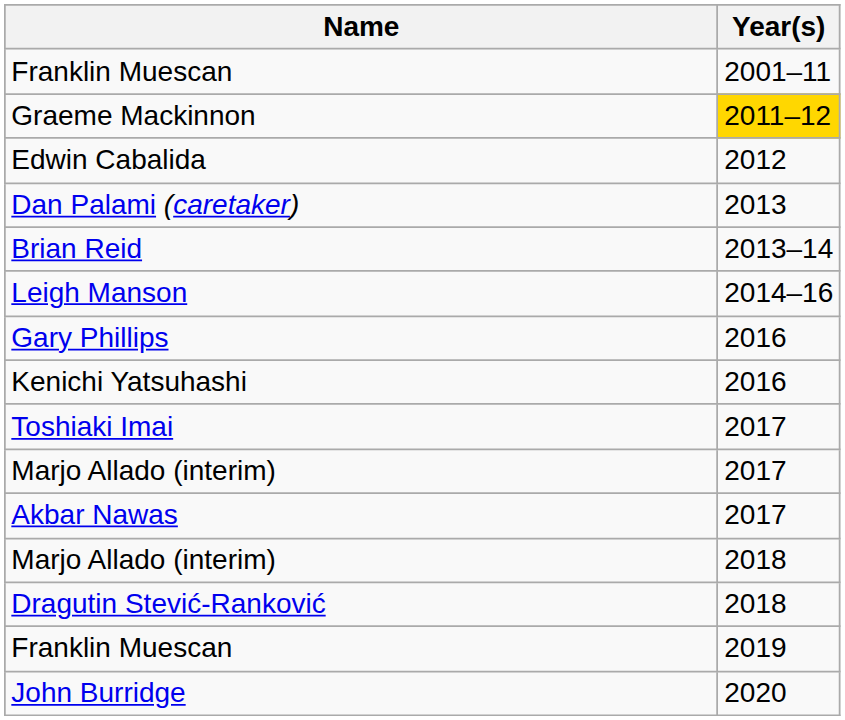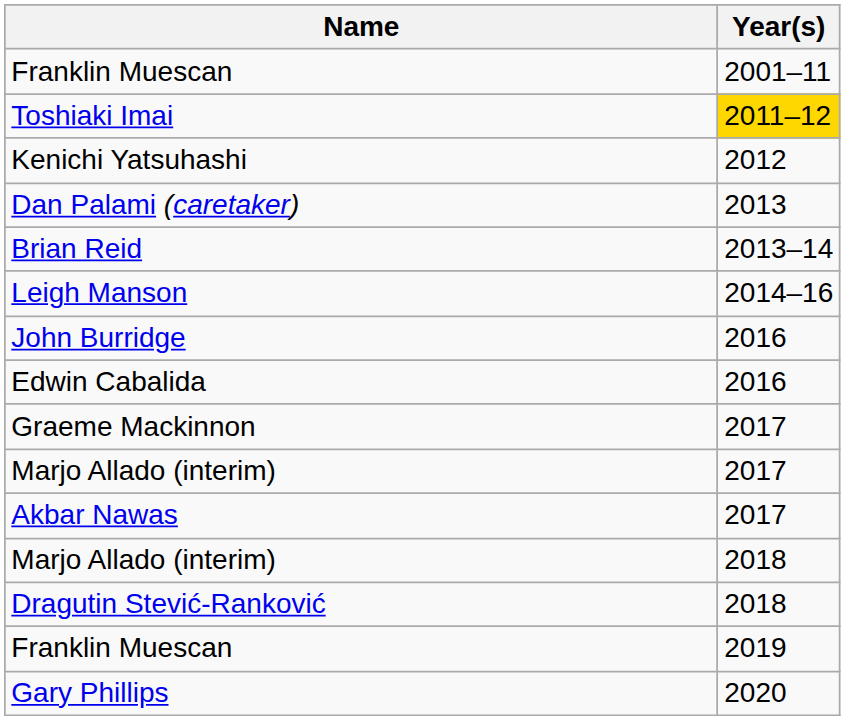(134, 115) Graeme Mackinnon -> (92, 115) Toshiaki Imai
(109, 159) Edwin Cabalida -> (129, 159) Kenichi Yatsuhashi
(90, 337) Gary Phillips -> (98, 337) John Burridge
(129, 381) Kenichi Yatsuhashi -> (109, 381) Edwin Cabalida
(92, 426) Toshiaki Imai -> (134, 426) Graeme Mackinnon
(98, 692) John Burridge -> (90, 692) Gary Phillips
